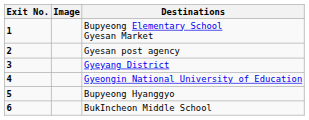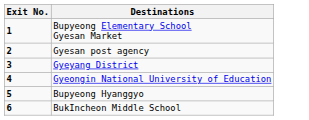- column: (67, 12)
